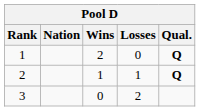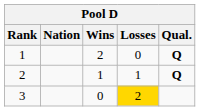(138, 95) no background -> (138, 95) gold background
